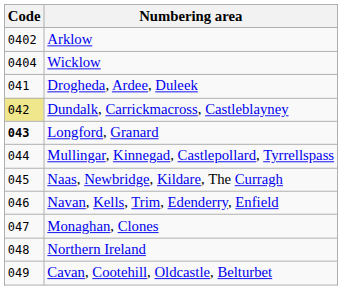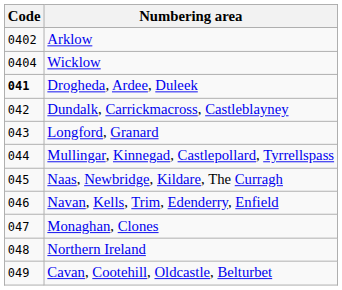(19, 87) normal -> (19, 86) bold
(19, 110) khaki background -> (19, 110) no background
(19, 132) bold -> (19, 133) normal
